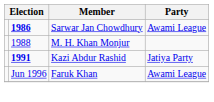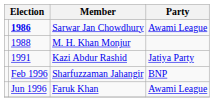(21, 58) bold -> (21, 58) normal
+ row: (98, 74)
